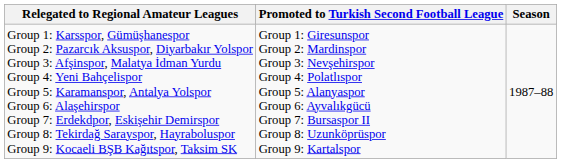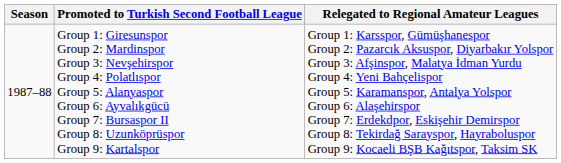columns swapped: (531, 14) <-> (130, 14)
